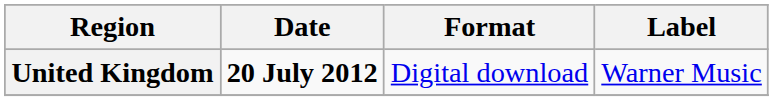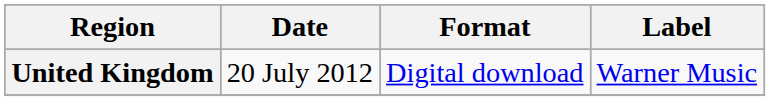(302, 71) bold -> (300, 71) normal
